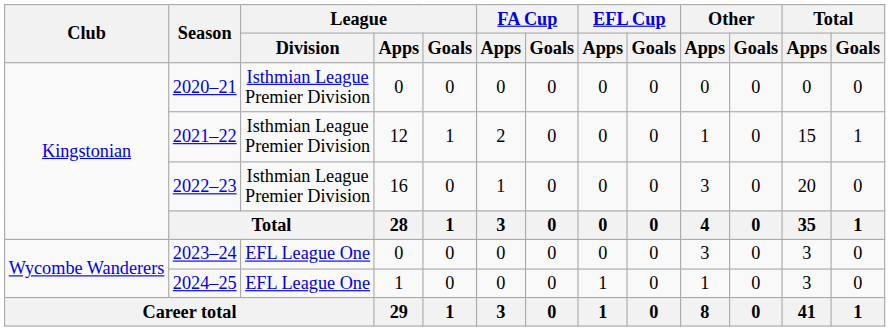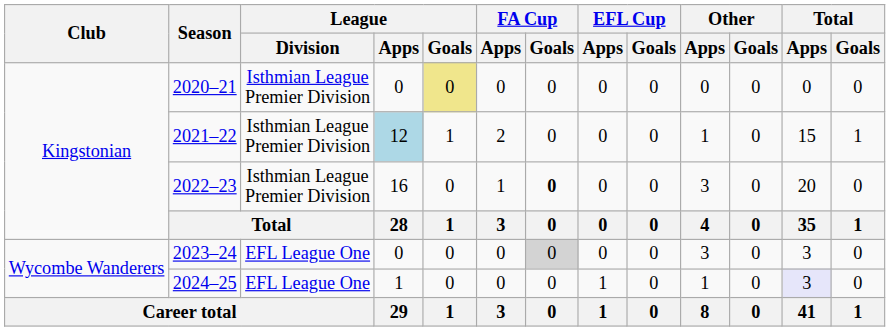(450, 87) no background -> (450, 87) khaki background
(399, 136) no background -> (399, 136) lightblue background
(552, 185) normal -> (552, 185) bold
(552, 254) no background -> (552, 254) lightgrey background
(807, 283) no background -> (807, 283) lavender background
